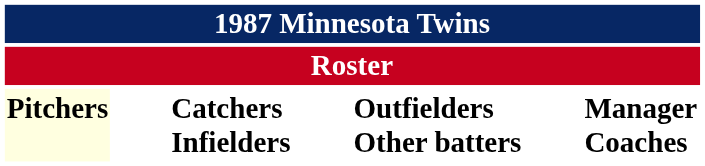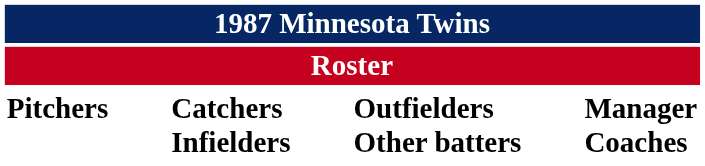(57, 107) lightyellow background -> (57, 107) no background
